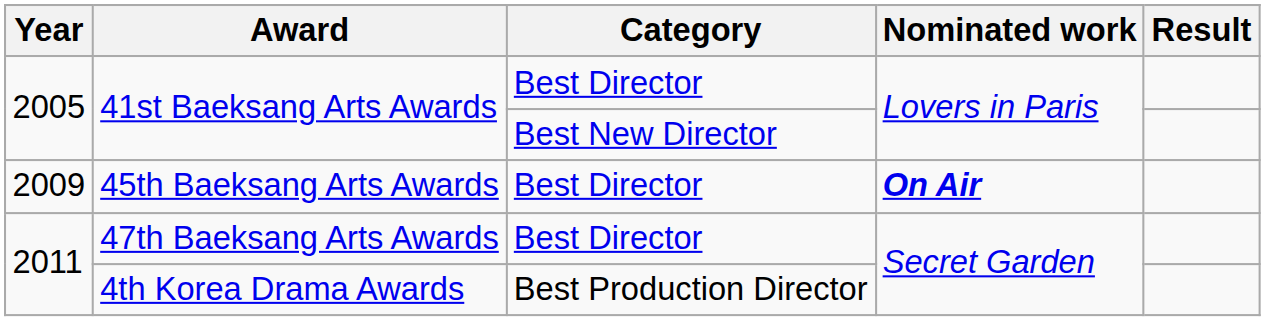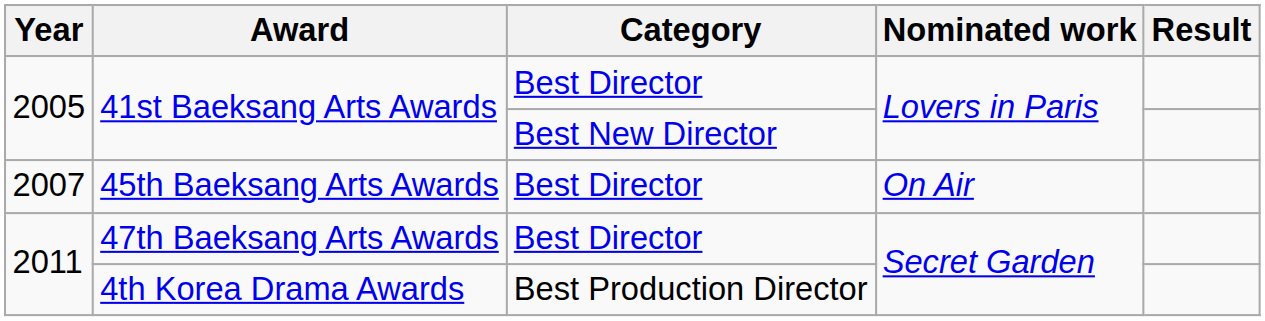(49, 185) 2009 -> (49, 185) 2007
(932, 185) bold -> (928, 185) normal
